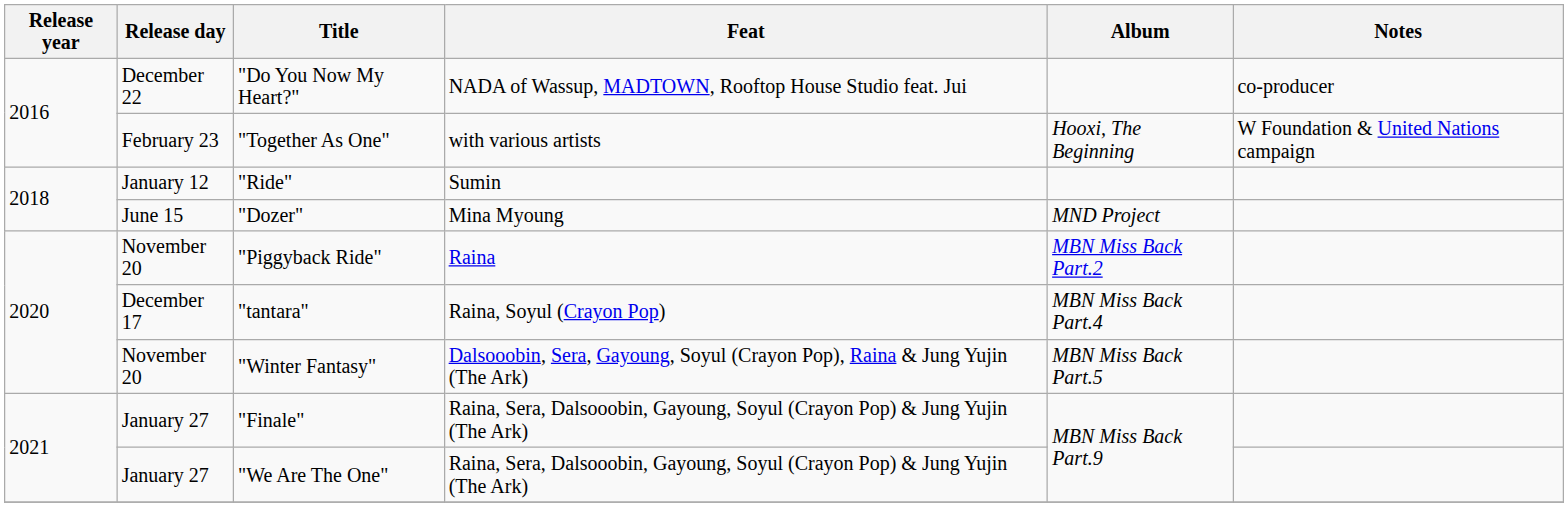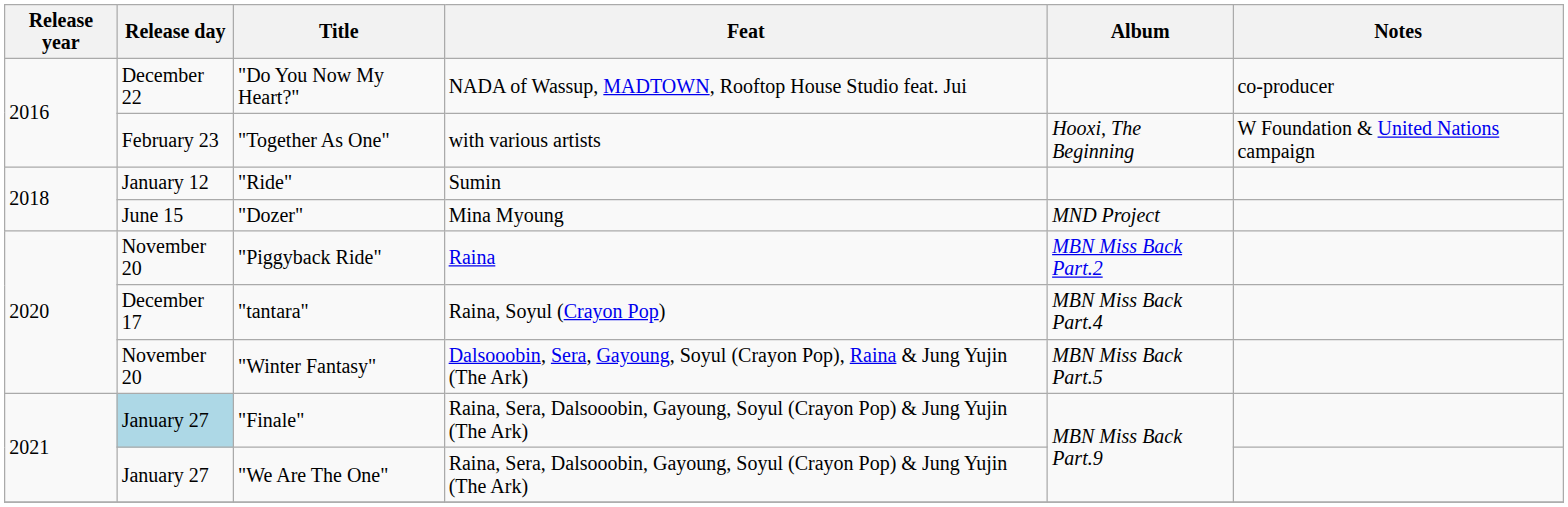(165, 420) no background -> (165, 420) lightblue background
